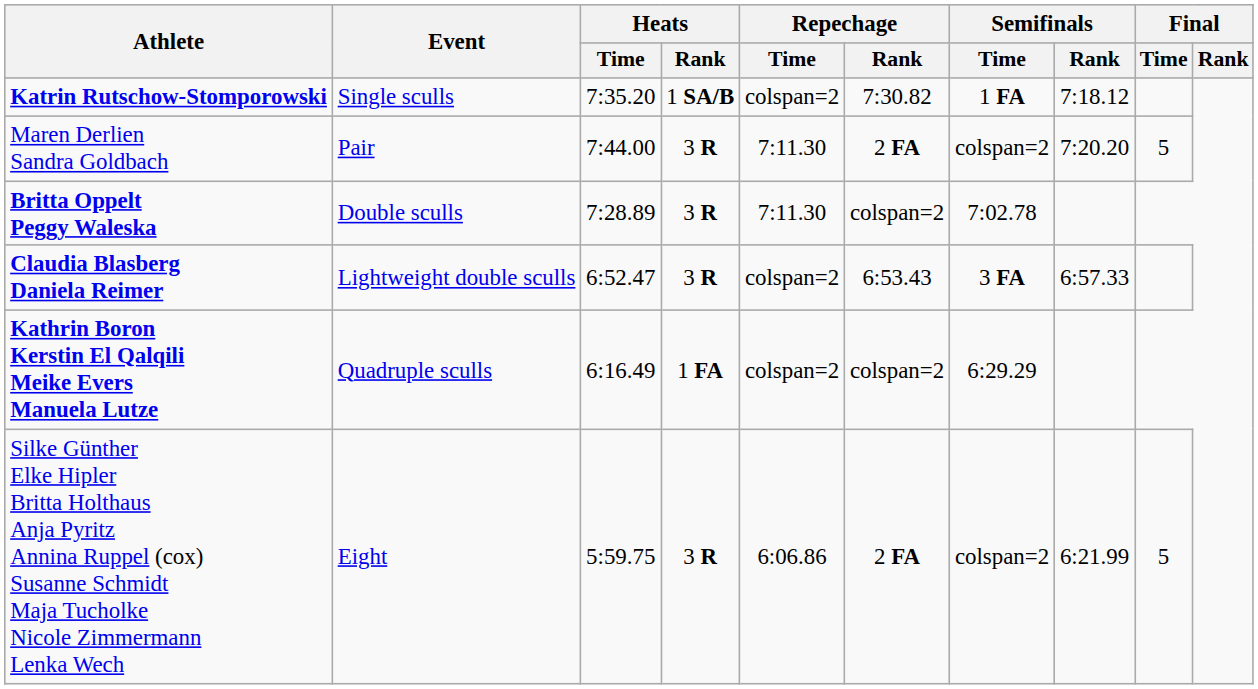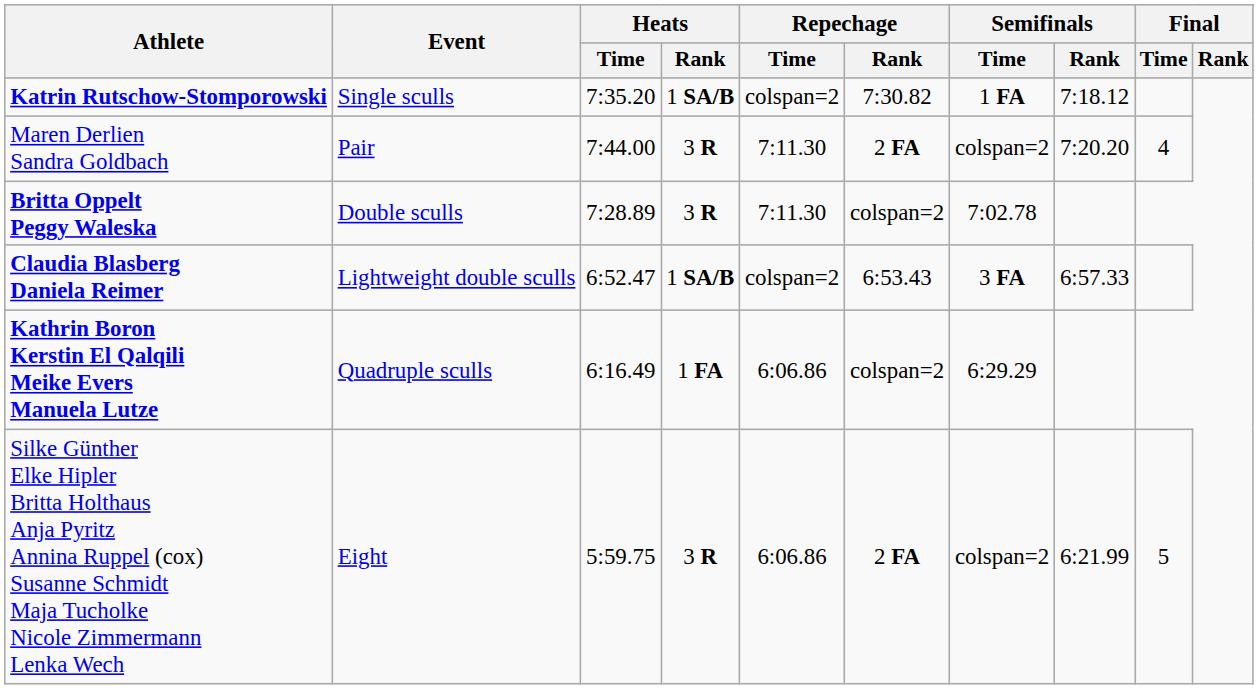(1164, 148) 5 -> (1164, 148) 4
(700, 278) 3 R -> (700, 278) 1 SA/B
(792, 369) colspan=2 -> (792, 369) 6:06.86
